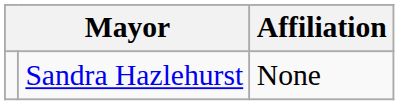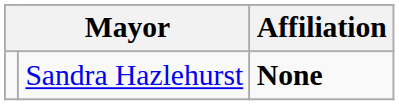(289, 74) normal -> (290, 74) bold
